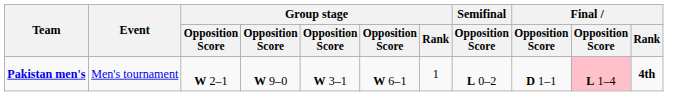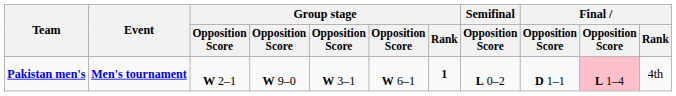(135, 74) normal -> (139, 74) bold
(436, 74) normal -> (444, 74) bold
(647, 74) bold -> (655, 74) normal
